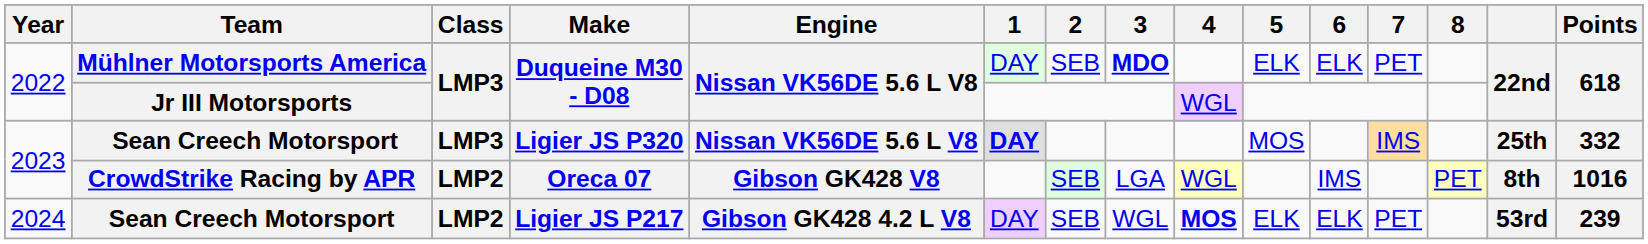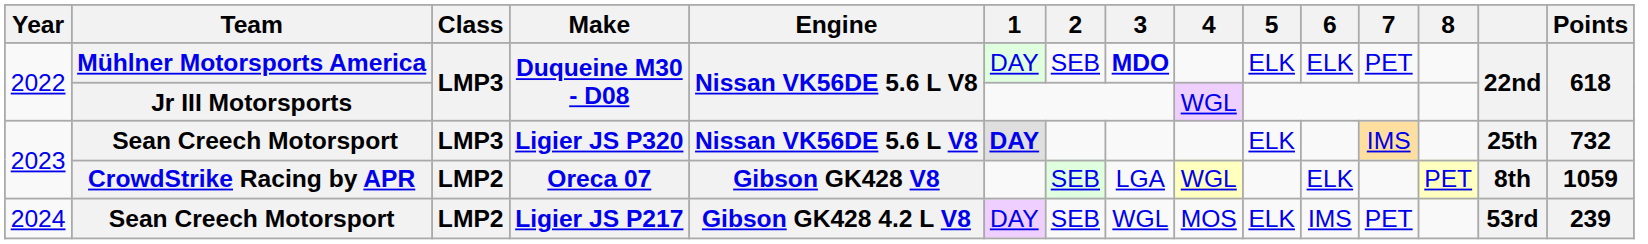(1276, 140) MOS -> (1272, 140) ELK
(1600, 140) 332 -> (1590, 140) 732
(1339, 179) IMS -> (1330, 179) ELK
(1600, 179) 1016 -> (1590, 179) 1059
(1209, 218) bold -> (1209, 218) normal
(1339, 218) ELK -> (1330, 218) IMS
